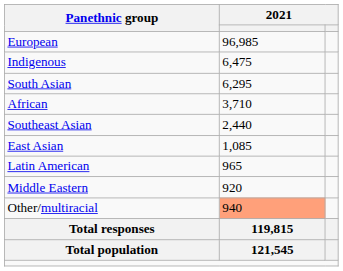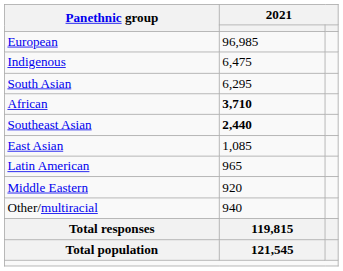(237, 104) normal -> (237, 104) bold
(237, 124) normal -> (237, 124) bold
(232, 208) lightsalmon background -> (232, 208) no background
